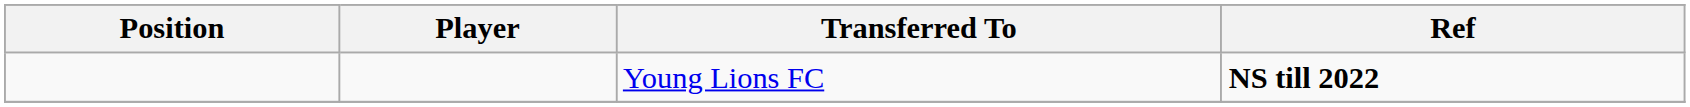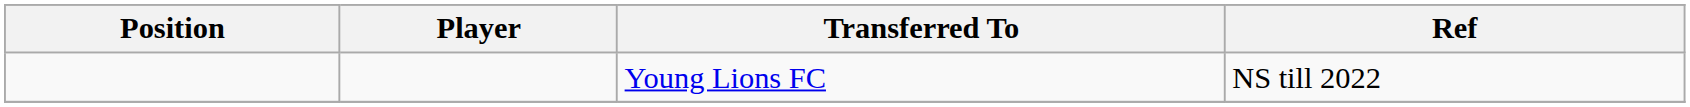(1304, 76) bold -> (1307, 76) normal
